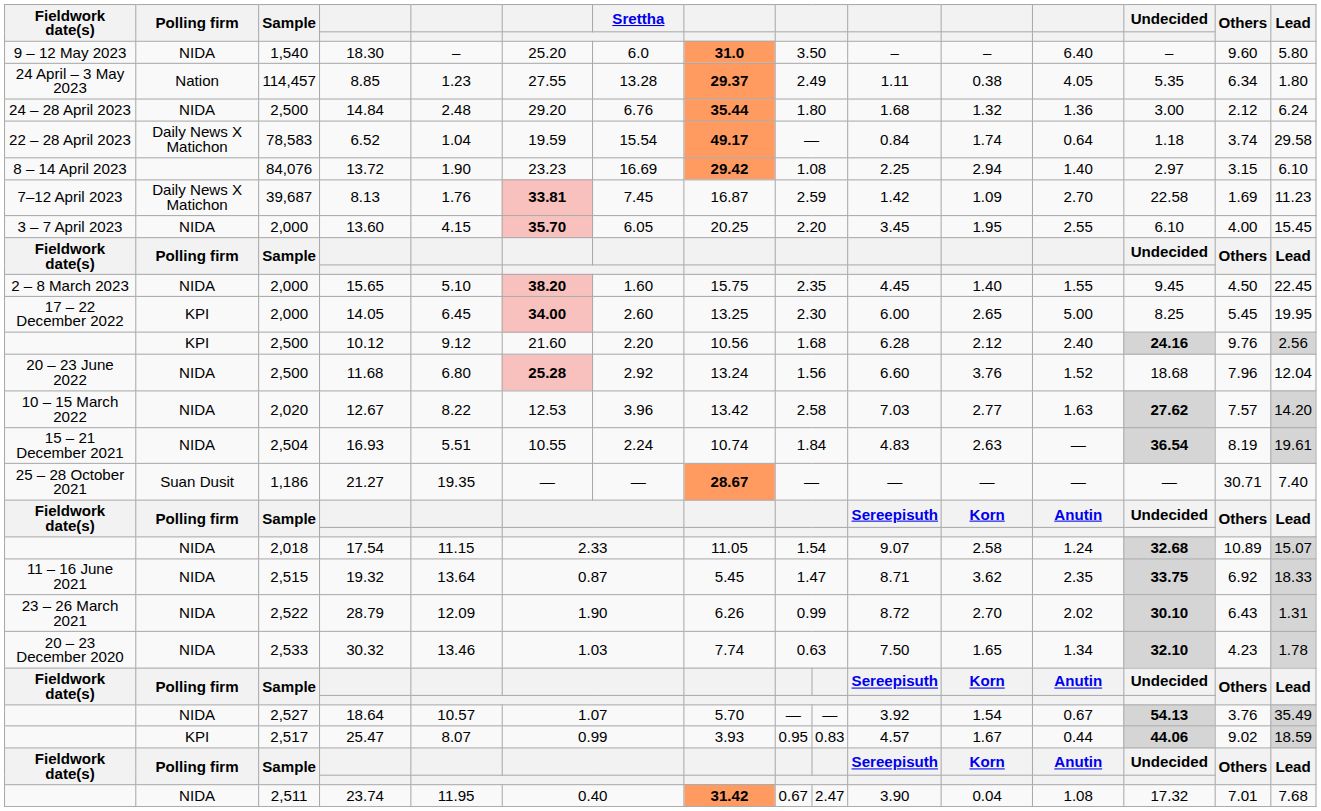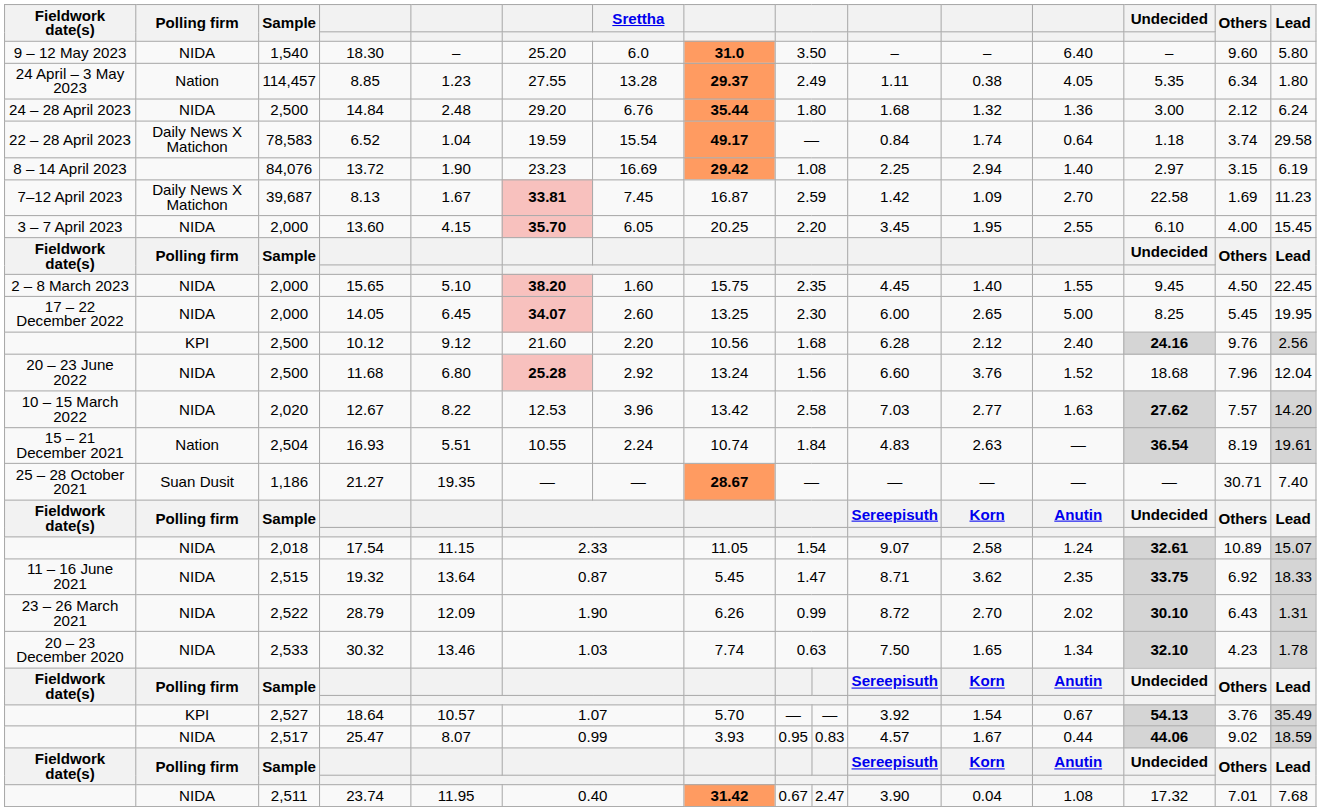(1293, 169) 6.10 -> (1293, 169) 6.19
(456, 198) 1.76 -> (456, 198) 1.67
(197, 315) KPI -> (197, 315) NIDA
(547, 315) 34.00 -> (547, 315) 34.07
(197, 446) NIDA -> (197, 446) Nation
(1169, 548) 32.68 -> (1169, 548) 32.61
(197, 716) NIDA -> (197, 716) KPI
(197, 737) KPI -> (197, 737) NIDA
